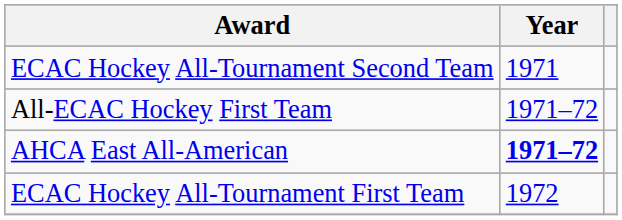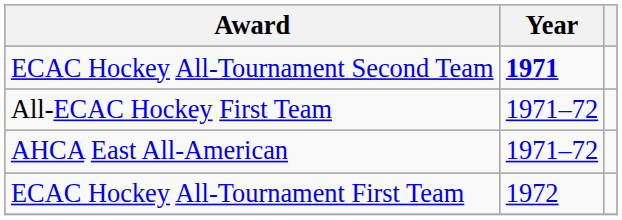(532, 67) normal -> (532, 67) bold
(552, 151) bold -> (552, 151) normal
